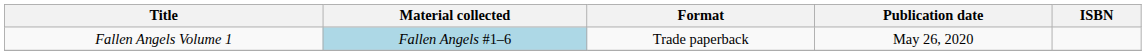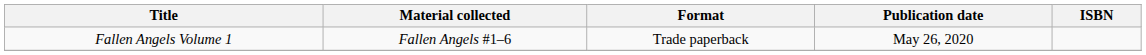(455, 38) lightblue background -> (455, 38) no background
